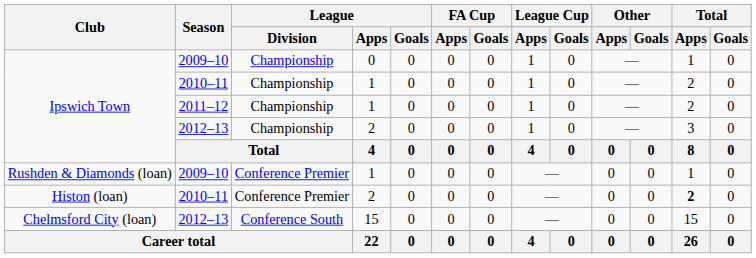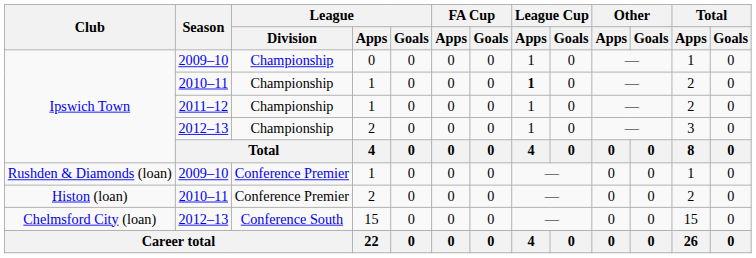(531, 83) normal -> (531, 83) bold
(691, 196) bold -> (691, 196) normal
